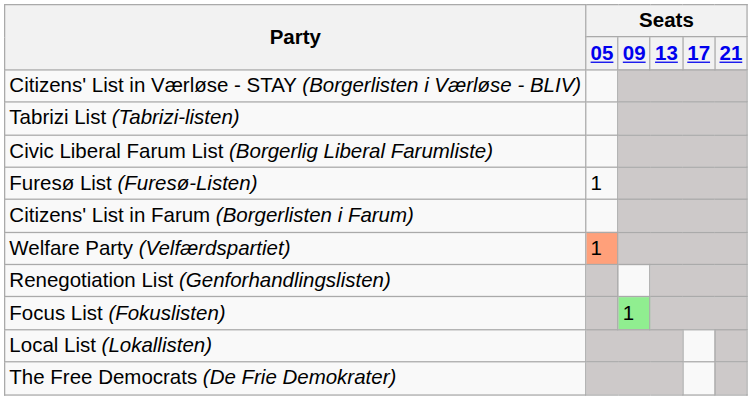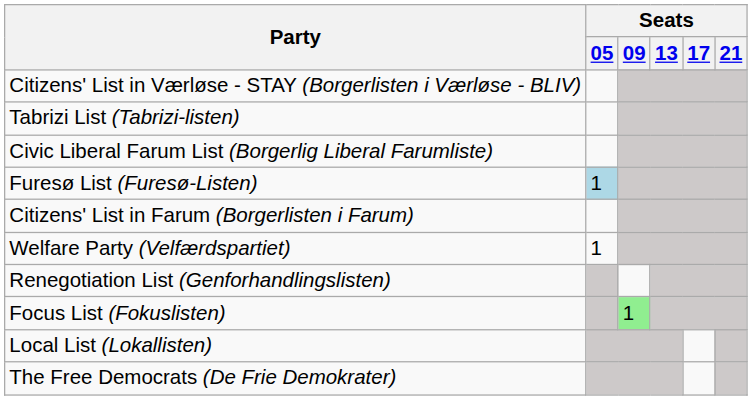(596, 183) no background -> (596, 183) lightblue background
(596, 248) lightsalmon background -> (596, 248) no background
